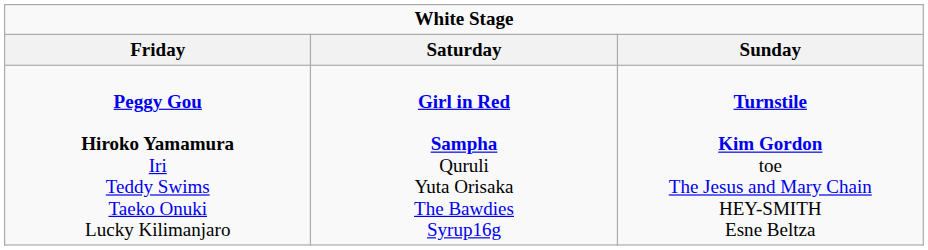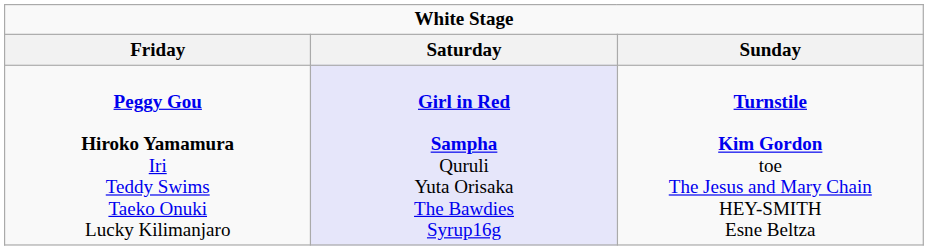(464, 165) no background -> (464, 165) lavender background
